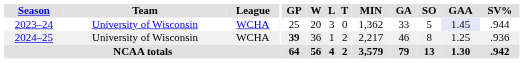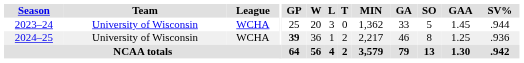(461, 24) lavender background -> (461, 24) no background
